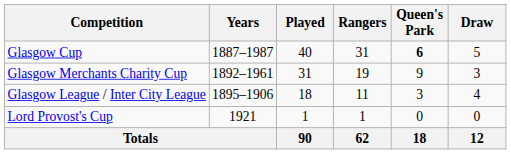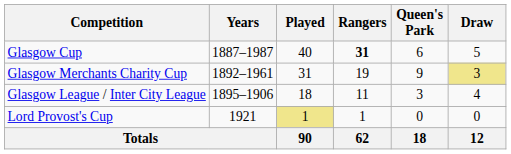(362, 52) normal -> (362, 52) bold
(420, 52) bold -> (420, 52) normal
(477, 73) no background -> (477, 73) khaki background
(305, 116) no background -> (305, 116) khaki background
